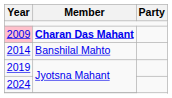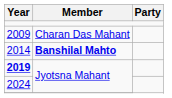(19, 34) pink background -> (19, 34) no background
(84, 34) bold -> (82, 34) normal
(73, 51) normal -> (76, 51) bold
(19, 67) normal -> (19, 67) bold
